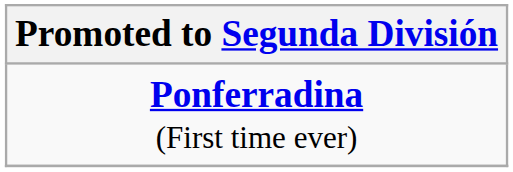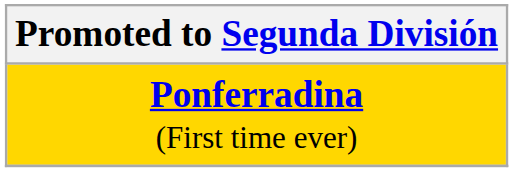(257, 114) no background -> (257, 114) gold background
